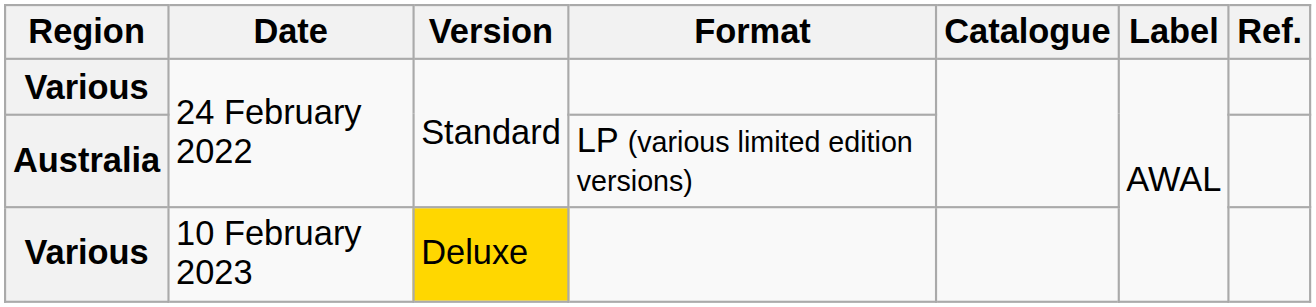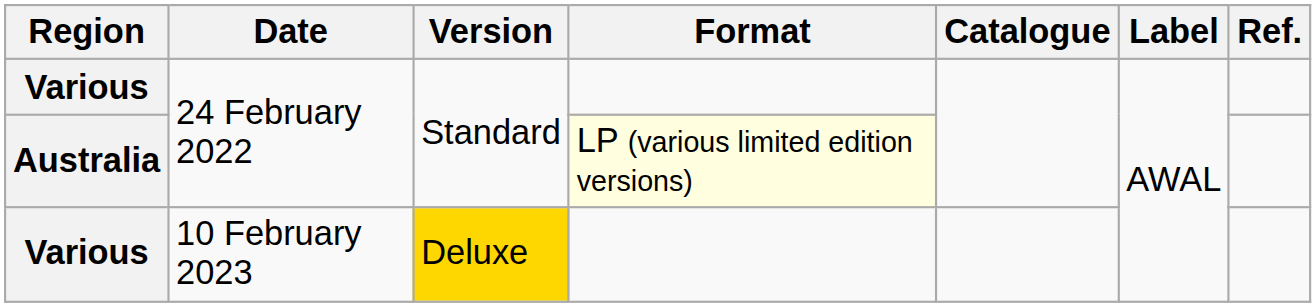(745, 160) no background -> (745, 160) lightyellow background
